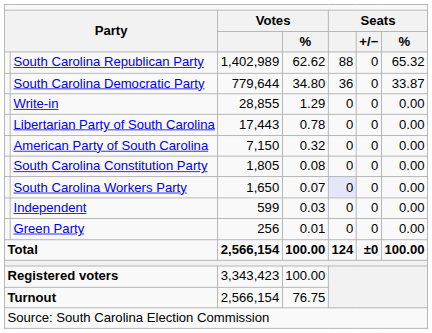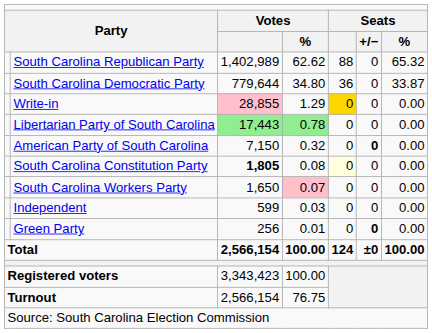(259, 104) no background -> (259, 104) pink background
(350, 104) no background -> (350, 104) gold background
(259, 124) no background -> (259, 124) lightgreen background
(313, 124) no background -> (313, 124) lightgreen background
(375, 145) normal -> (375, 145) bold
(263, 166) normal -> (263, 166) bold
(350, 166) no background -> (350, 166) lightyellow background
(313, 187) no background -> (313, 187) pink background
(350, 187) lavender background -> (350, 187) no background
(375, 229) normal -> (375, 229) bold
